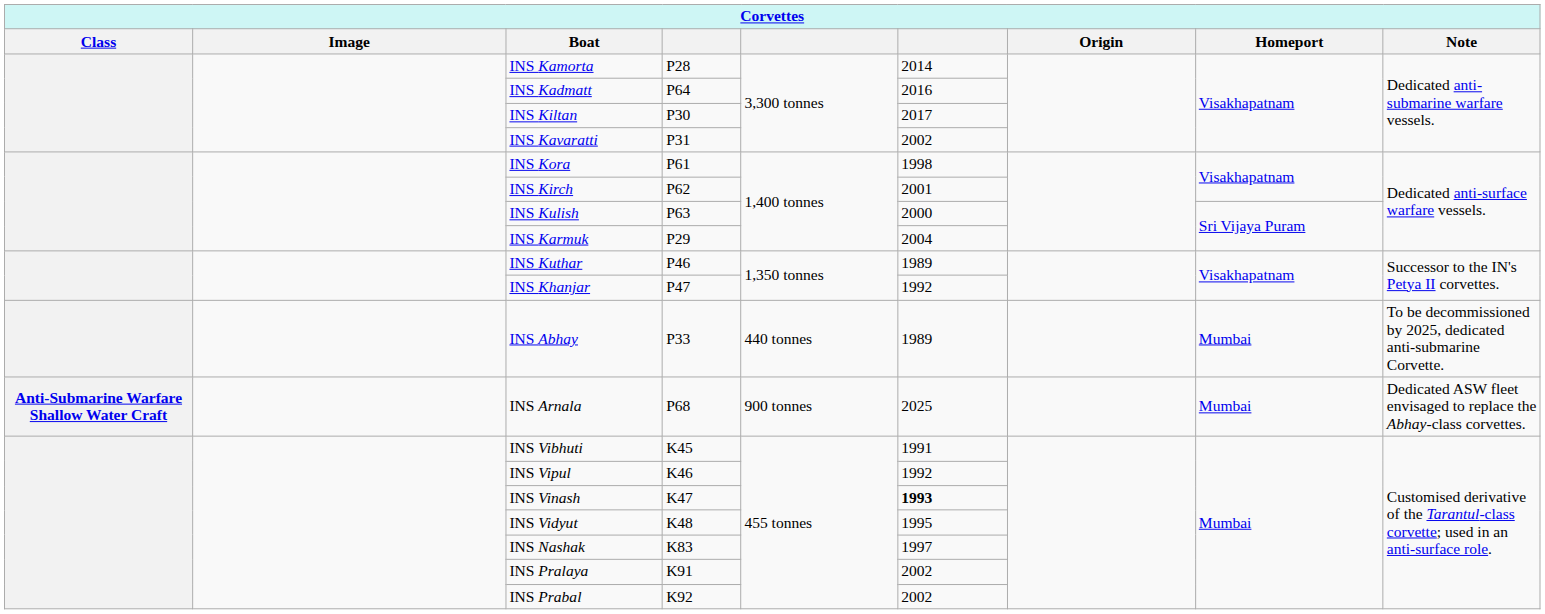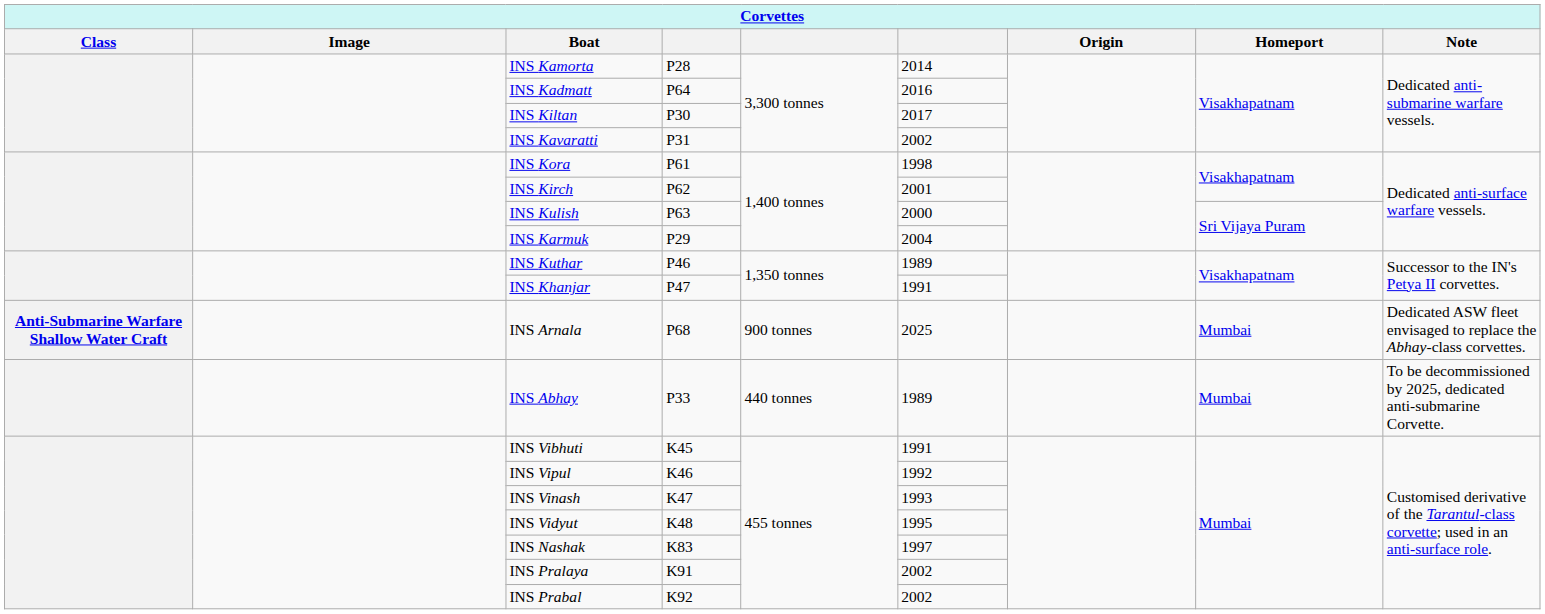(917, 287) 1992 -> (917, 287) 1991
rows swapped: (545, 406) <-> (544, 338)
(917, 497) bold -> (917, 497) normal
